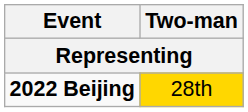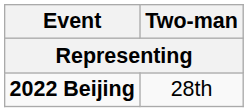(192, 89) gold background -> (192, 89) no background
